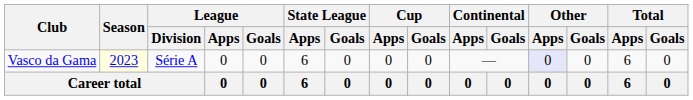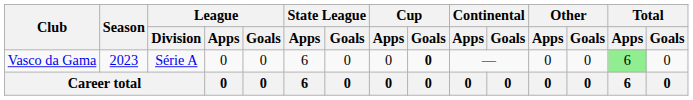(124, 60) lightyellow background -> (124, 60) no background
(428, 60) normal -> (428, 60) bold
(548, 60) lavender background -> (548, 60) no background
(627, 60) no background -> (627, 60) lightgreen background
